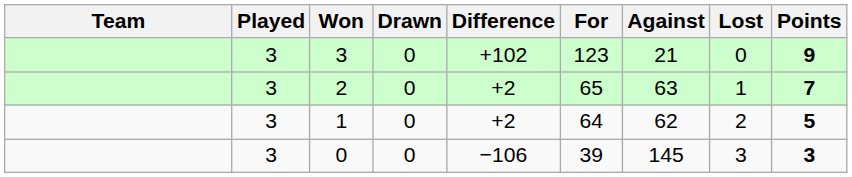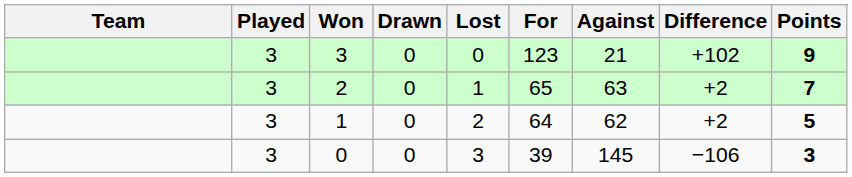columns swapped: (741, 21) <-> (503, 21)
